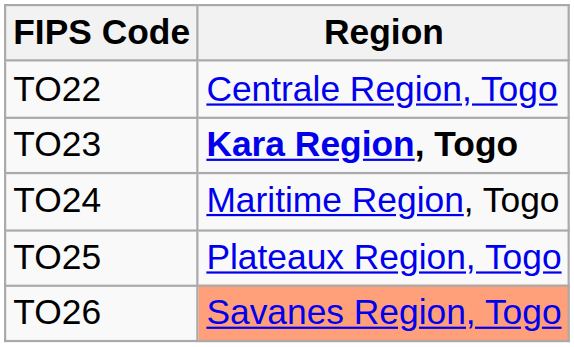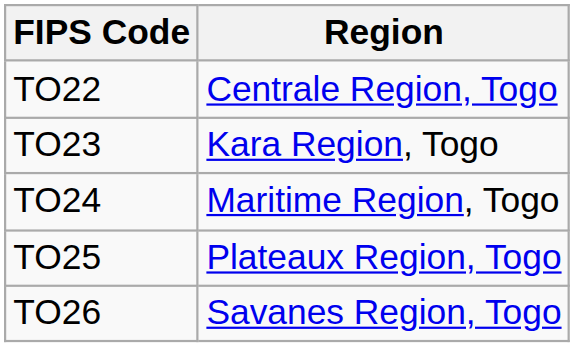(362, 144) bold -> (353, 144) normal
(384, 312) lightsalmon background -> (384, 312) no background
